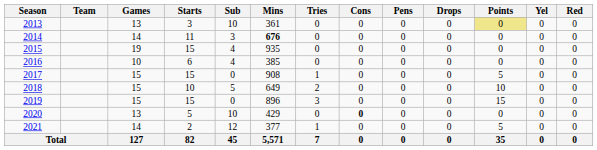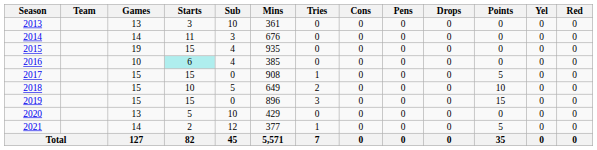(501, 24) khaki background -> (501, 24) no background
(273, 36) bold -> (273, 36) normal
(190, 62) no background -> (190, 62) paleturquoise background
(361, 114) bold -> (361, 114) normal
